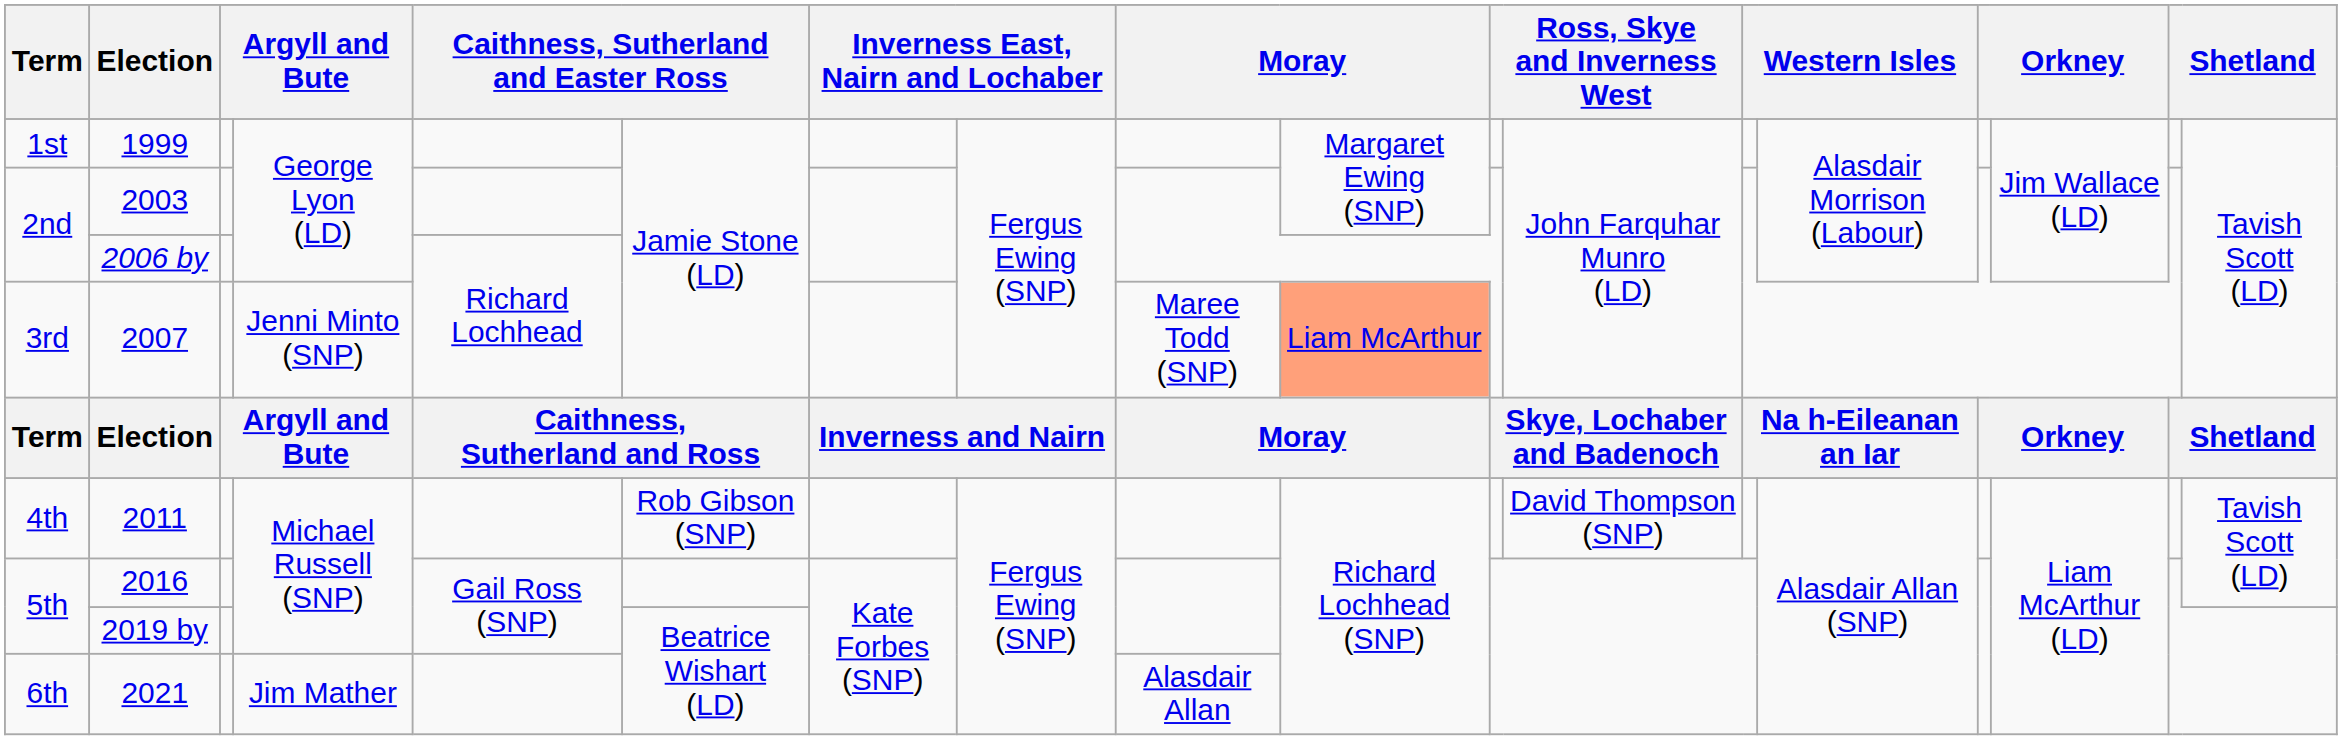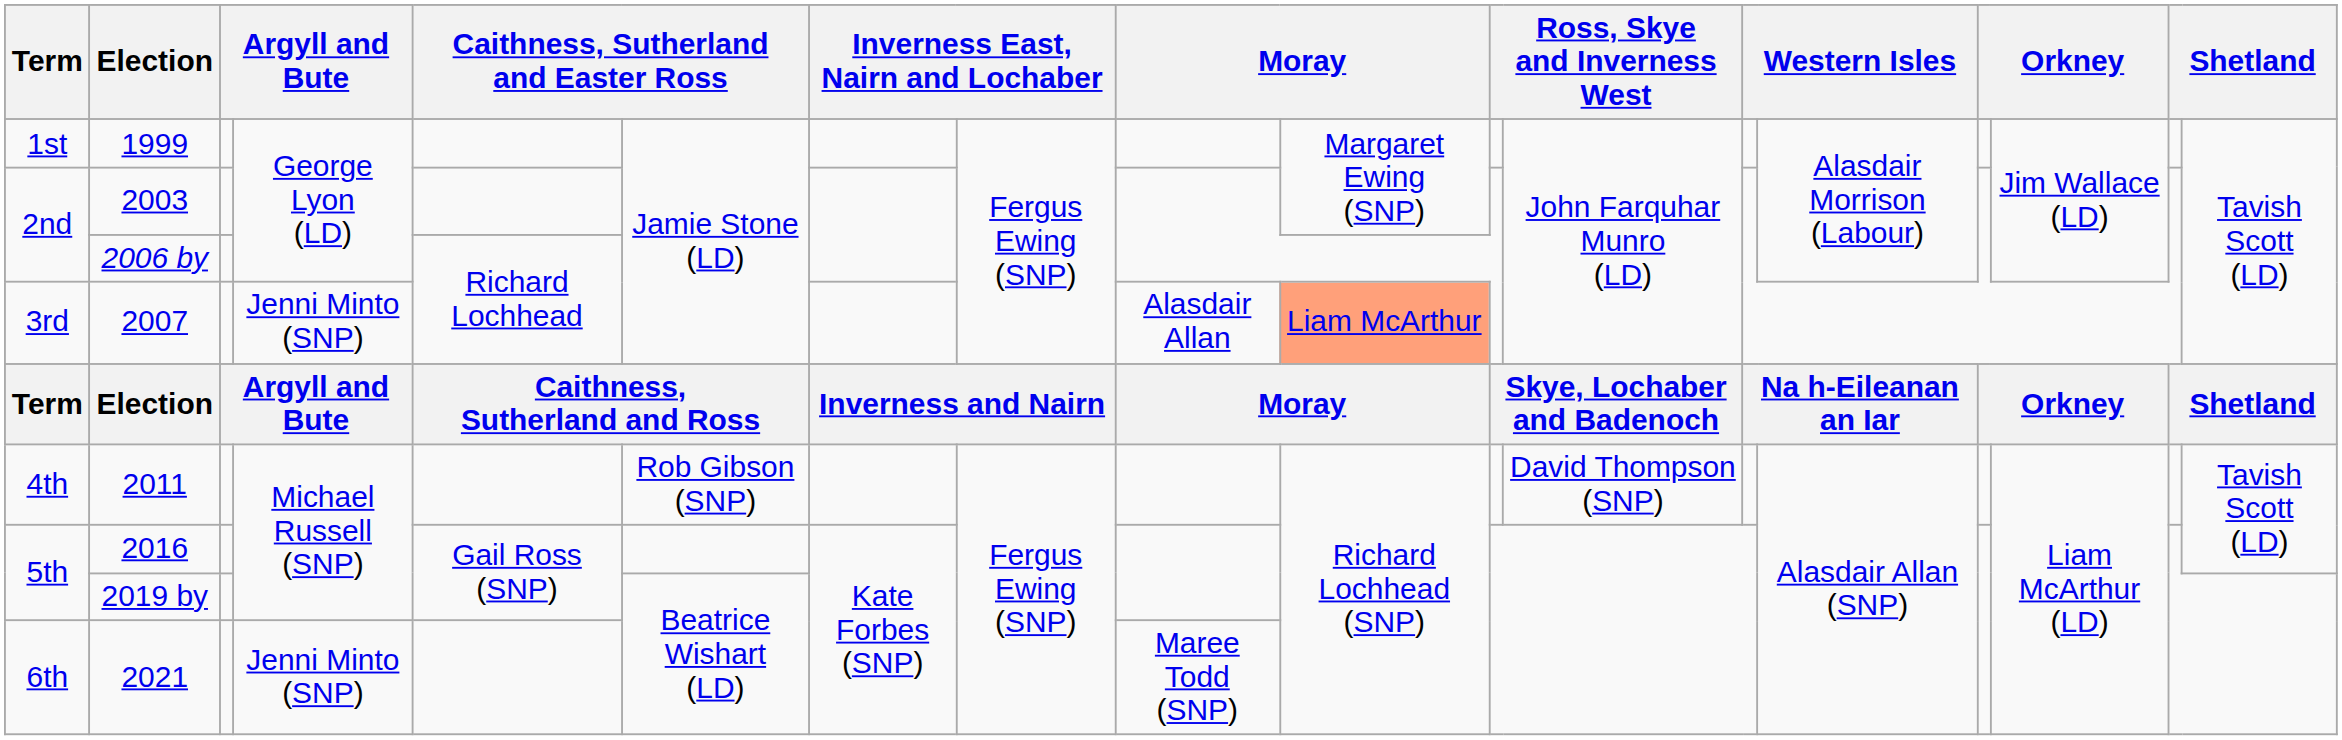(1197, 338) Maree Todd (SNP) -> (1197, 322) Alasdair Allan
(323, 693) Jim Mather -> (323, 677) Jenni Minto (SNP)
(1197, 693) Alasdair Allan -> (1197, 677) Maree Todd (SNP)
